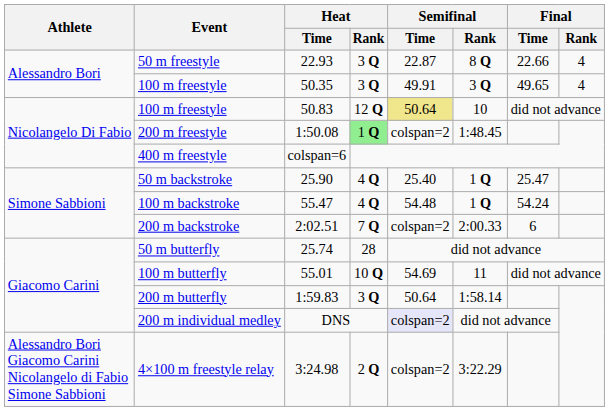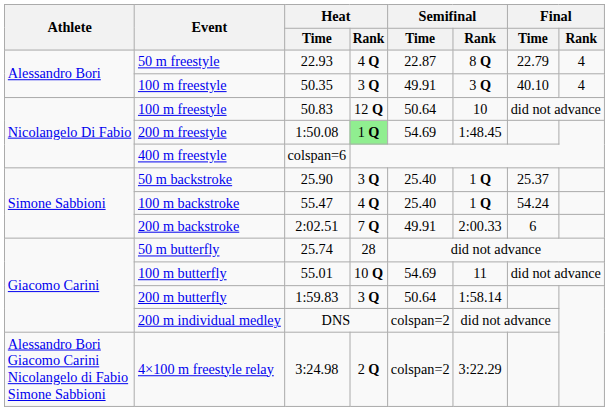(369, 62) 3 Q -> (369, 62) 4 Q
(533, 62) 22.66 -> (533, 62) 22.79
(533, 85) 49.65 -> (533, 85) 40.10
(420, 109) khaki background -> (420, 109) no background
(420, 132) colspan=2 -> (420, 132) 54.69
(369, 179) 4 Q -> (369, 179) 3 Q
(533, 179) 25.47 -> (533, 179) 25.37
(420, 203) 54.48 -> (420, 203) 25.40
(420, 226) colspan=2 -> (420, 226) 49.91
(420, 321) lavender background -> (420, 321) no background
